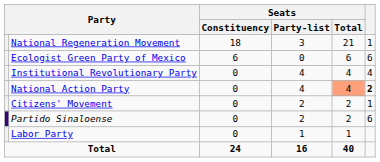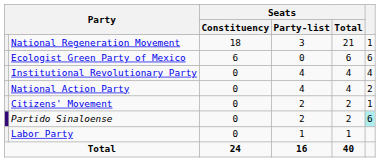(348, 88) lightsalmon background -> (348, 88) no background
(370, 88) bold -> (370, 88) normal
(370, 119) no background -> (370, 119) paleturquoise background
